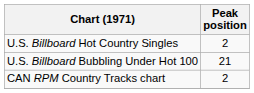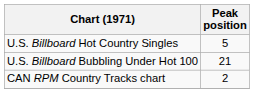(225, 43) 2 -> (225, 43) 5
